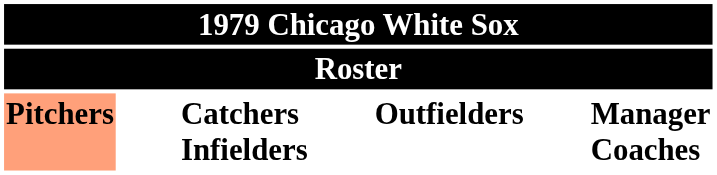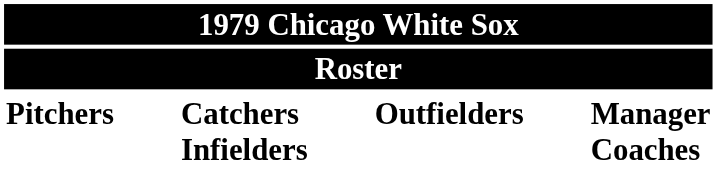(60, 113) lightsalmon background -> (60, 113) no background
